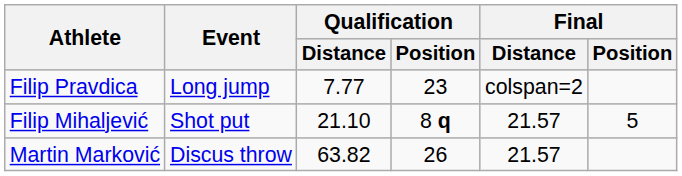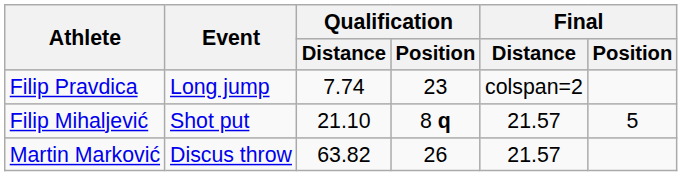(344, 87) 7.77 -> (344, 87) 7.74
